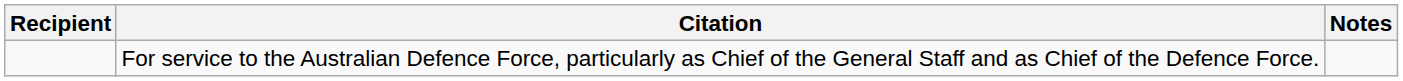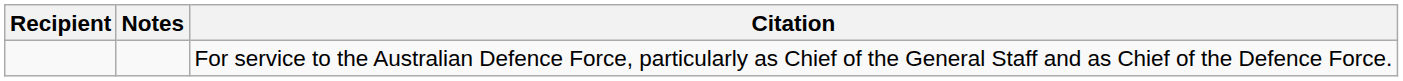columns swapped: (720, 23) <-> (1361, 23)
